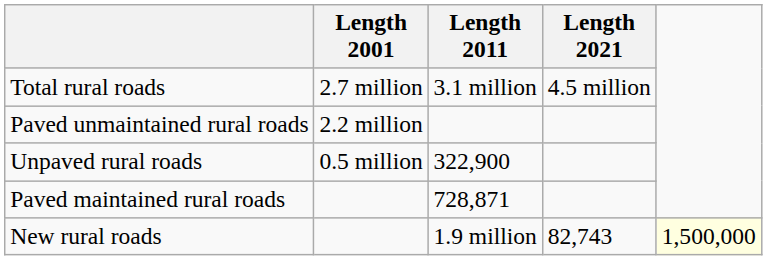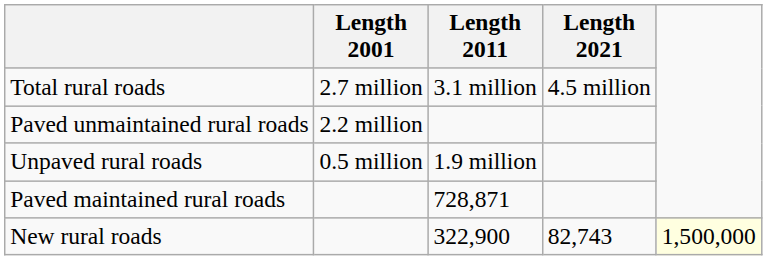(472, 161) 322,900 -> (485, 161) 1.9 million
(485, 236) 1.9 million -> (472, 236) 322,900
